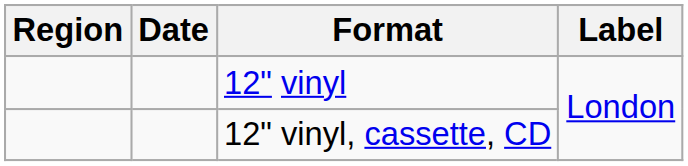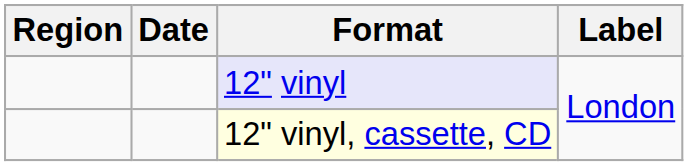(285, 82) no background -> (285, 82) lavender background
(388, 133) no background -> (388, 133) lightyellow background
